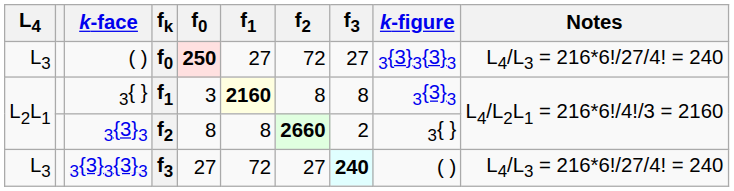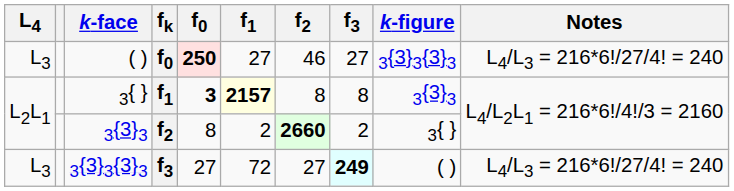(314, 58) 72 -> (314, 58) 46
(211, 95) normal -> (211, 95) bold
(248, 95) 2160 -> (248, 95) 2157
(265, 131) 8 -> (265, 131) 2
(352, 167) 240 -> (352, 167) 249
